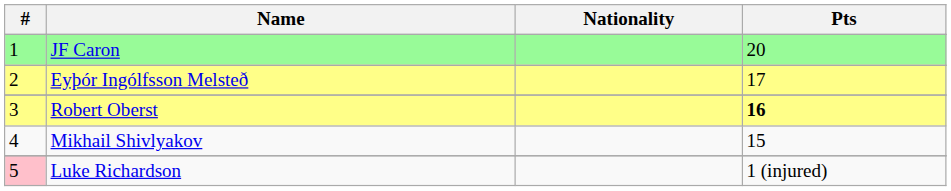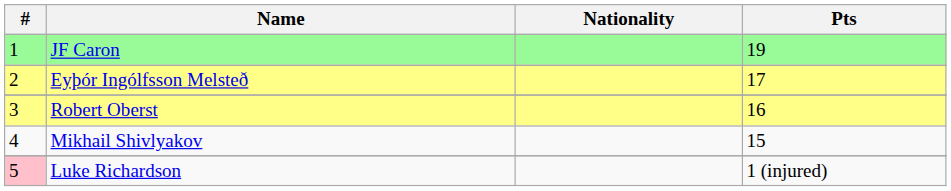(756, 49) 20 -> (756, 49) 19
(756, 110) bold -> (756, 110) normal
